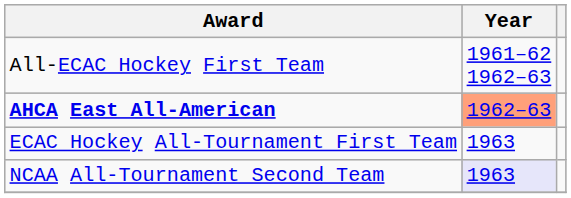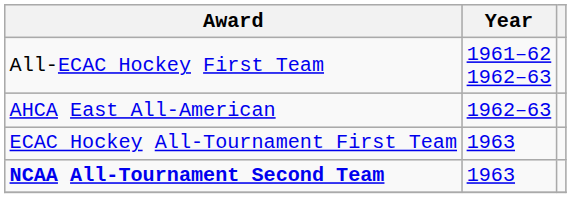(143, 110) bold -> (143, 110) normal
(509, 110) lightsalmon background -> (509, 110) no background
(197, 176) normal -> (197, 176) bold
(491, 176) lavender background -> (491, 176) no background
